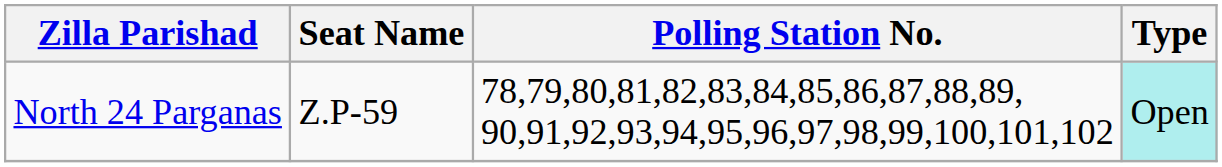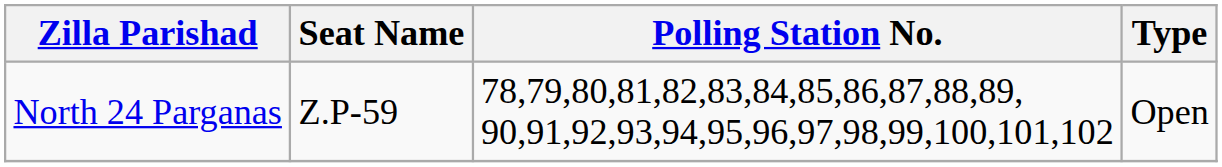(1170, 110) paleturquoise background -> (1170, 110) no background
